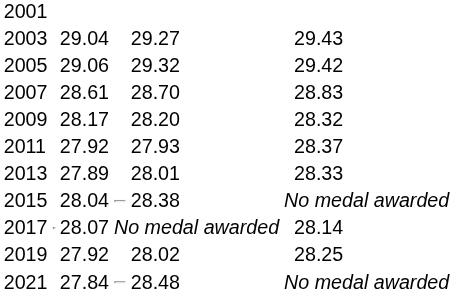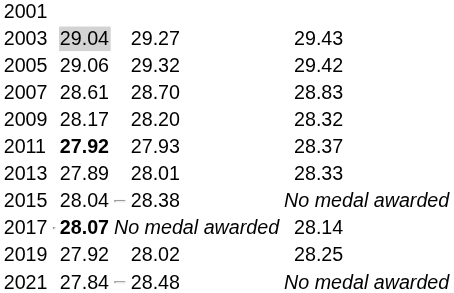(84, 38) no background -> (84, 38) lightgrey background
(84, 146) normal -> (84, 146) bold
(84, 228) normal -> (84, 228) bold
